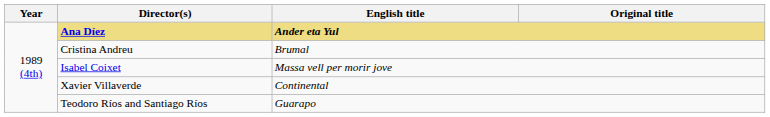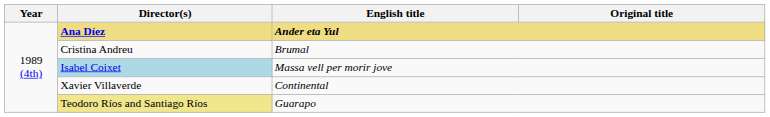(91, 67) no background -> (91, 67) lightblue background
(134, 103) no background -> (134, 103) khaki background
